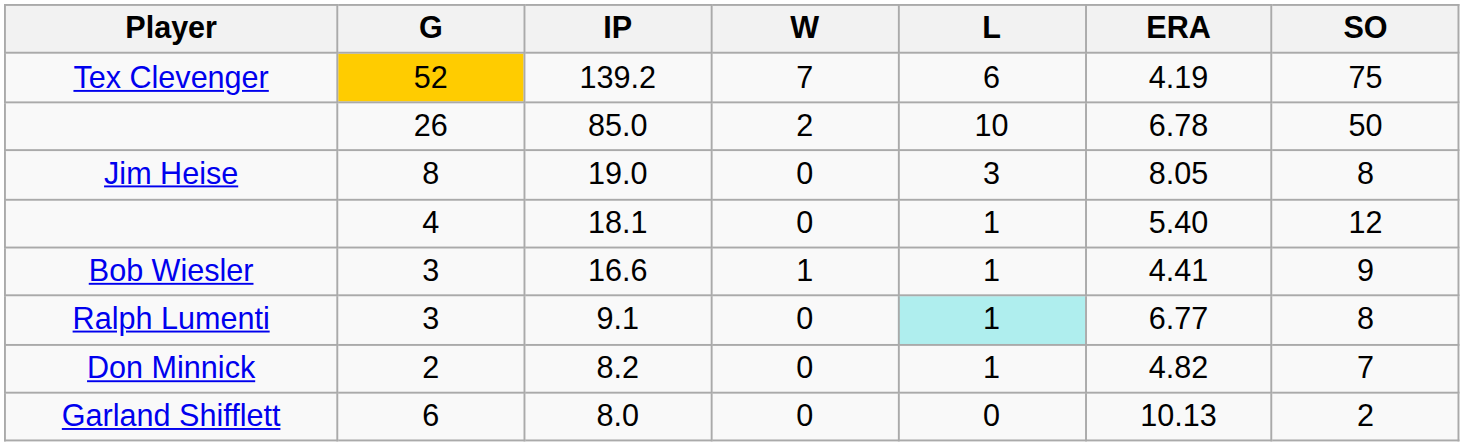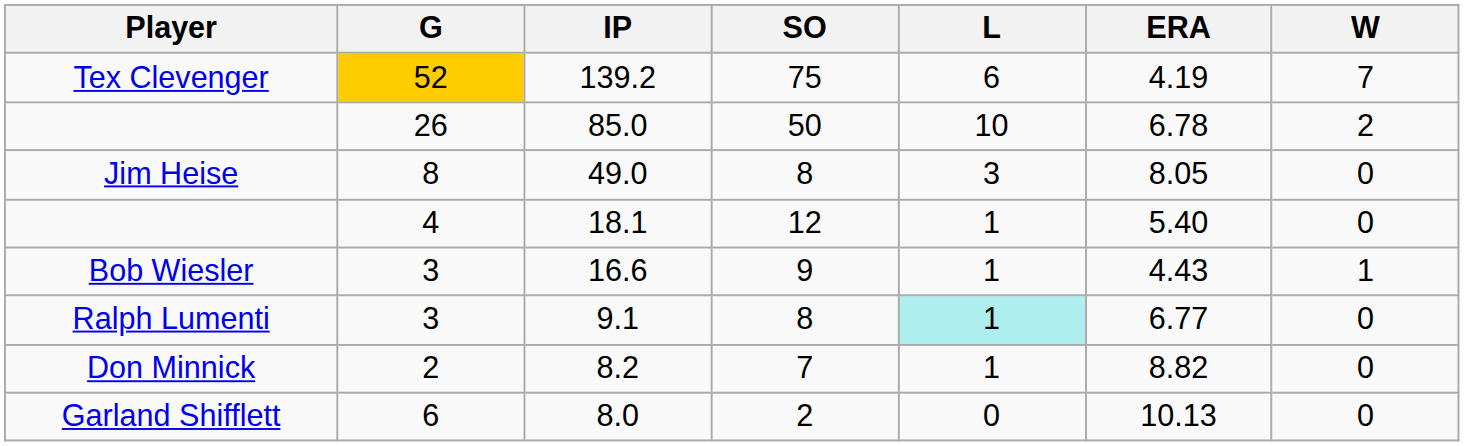columns swapped: (805, 28) <-> (1366, 28)
(618, 174) 19.0 -> (618, 174) 49.0
(1179, 271) 4.41 -> (1179, 271) 4.43
(1179, 367) 4.82 -> (1179, 367) 8.82
